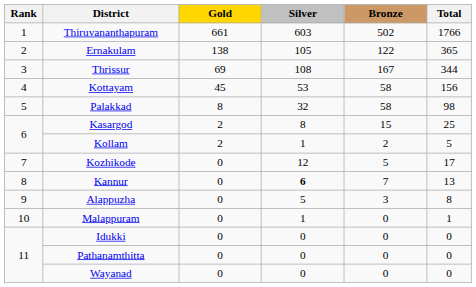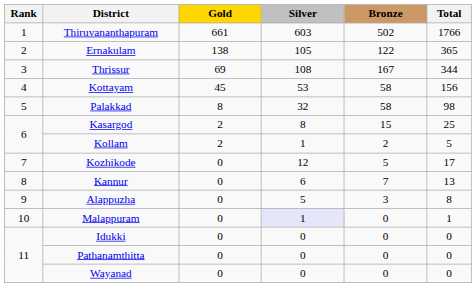(303, 180) bold -> (303, 180) normal
(303, 217) no background -> (303, 217) lavender background
